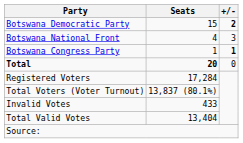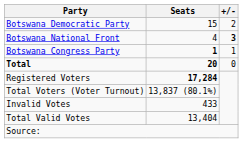(233, 24) bold -> (233, 24) normal
(233, 38) normal -> (233, 38) bold
(215, 51) normal -> (215, 51) bold
(233, 51) bold -> (233, 51) normal
(202, 78) normal -> (202, 78) bold
